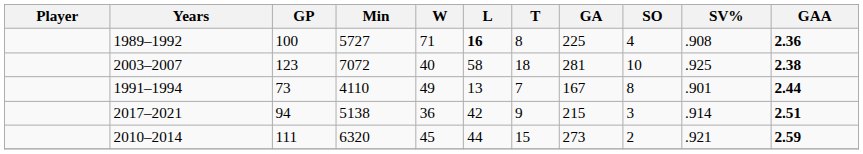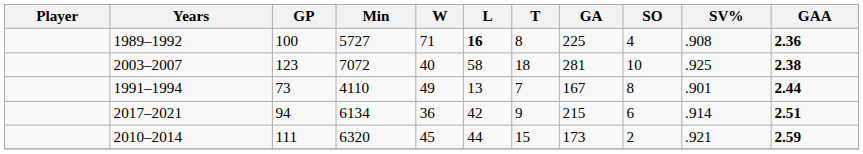(355, 112) 5138 -> (355, 112) 6134
(630, 112) 3 -> (630, 112) 6
(574, 137) 273 -> (574, 137) 173
